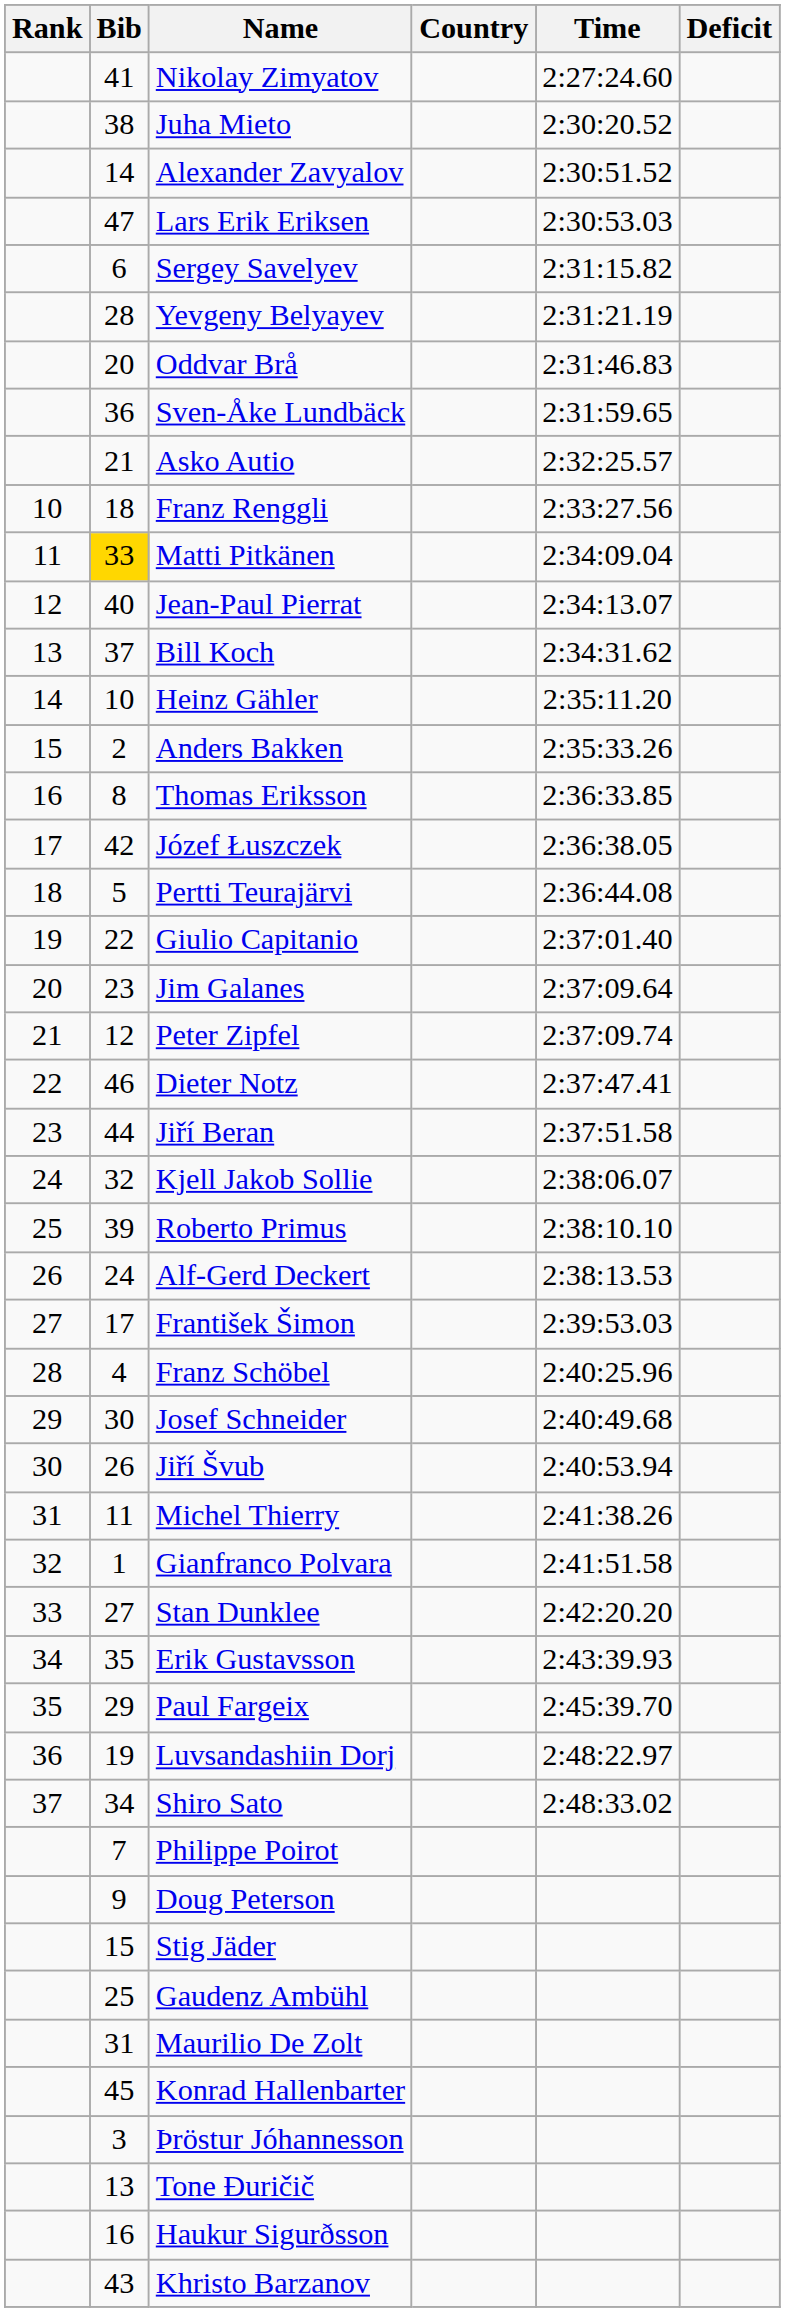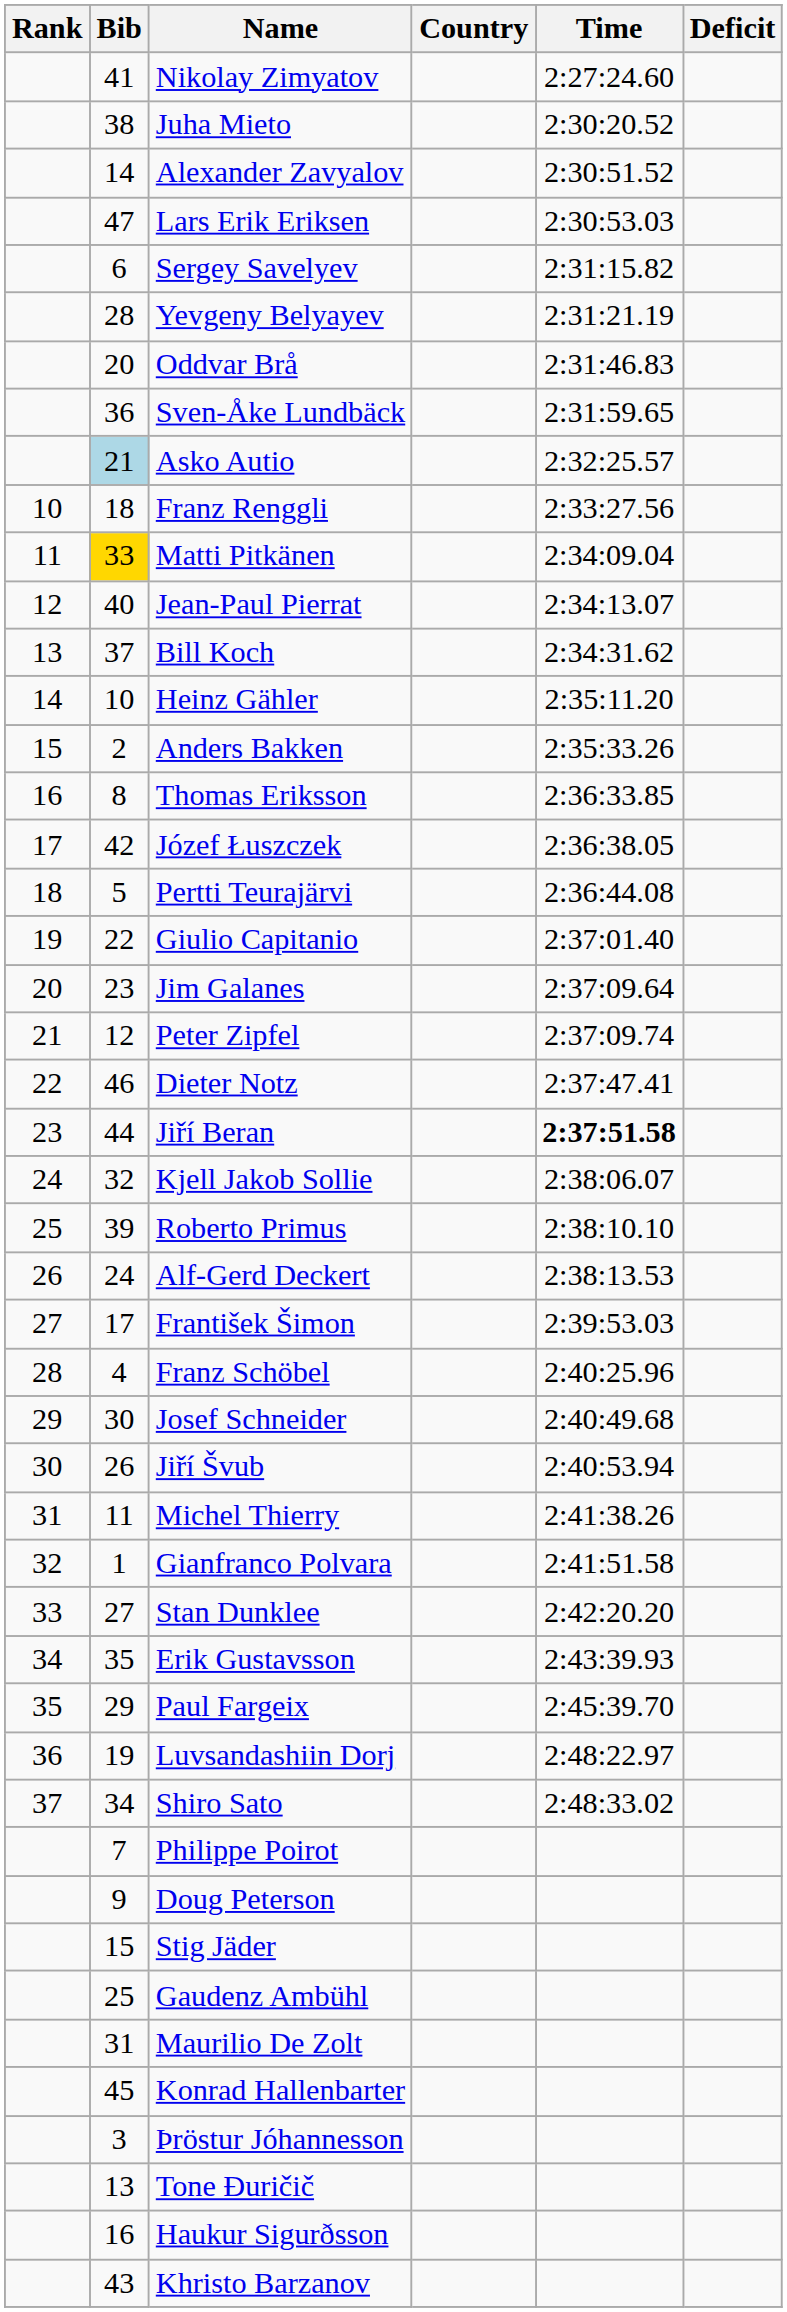(119, 460) no background -> (119, 460) lightblue background
(607, 1131) normal -> (609, 1131) bold
